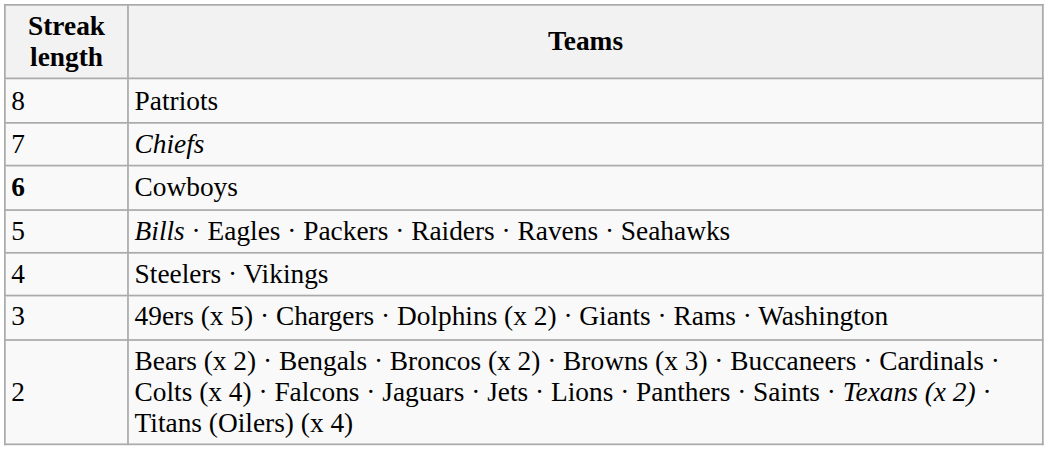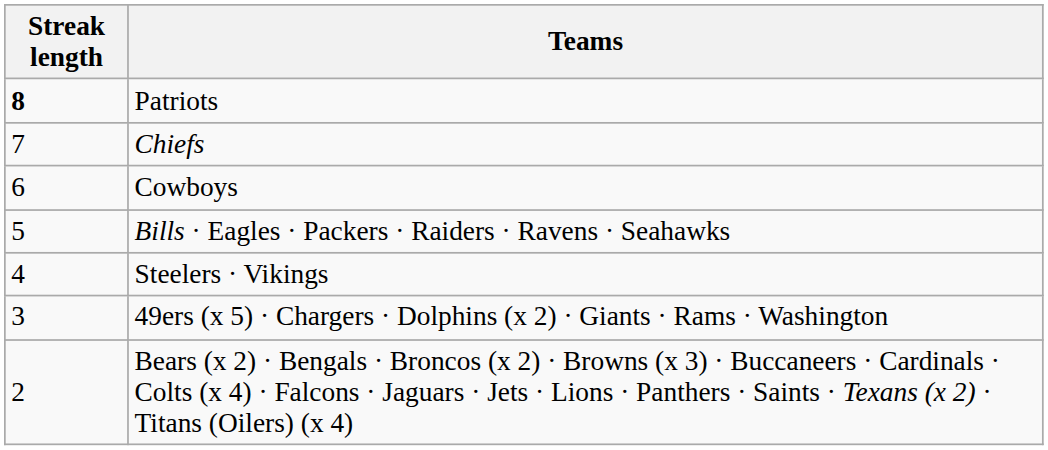(18, 100) normal -> (18, 100) bold
(18, 187) bold -> (18, 187) normal
